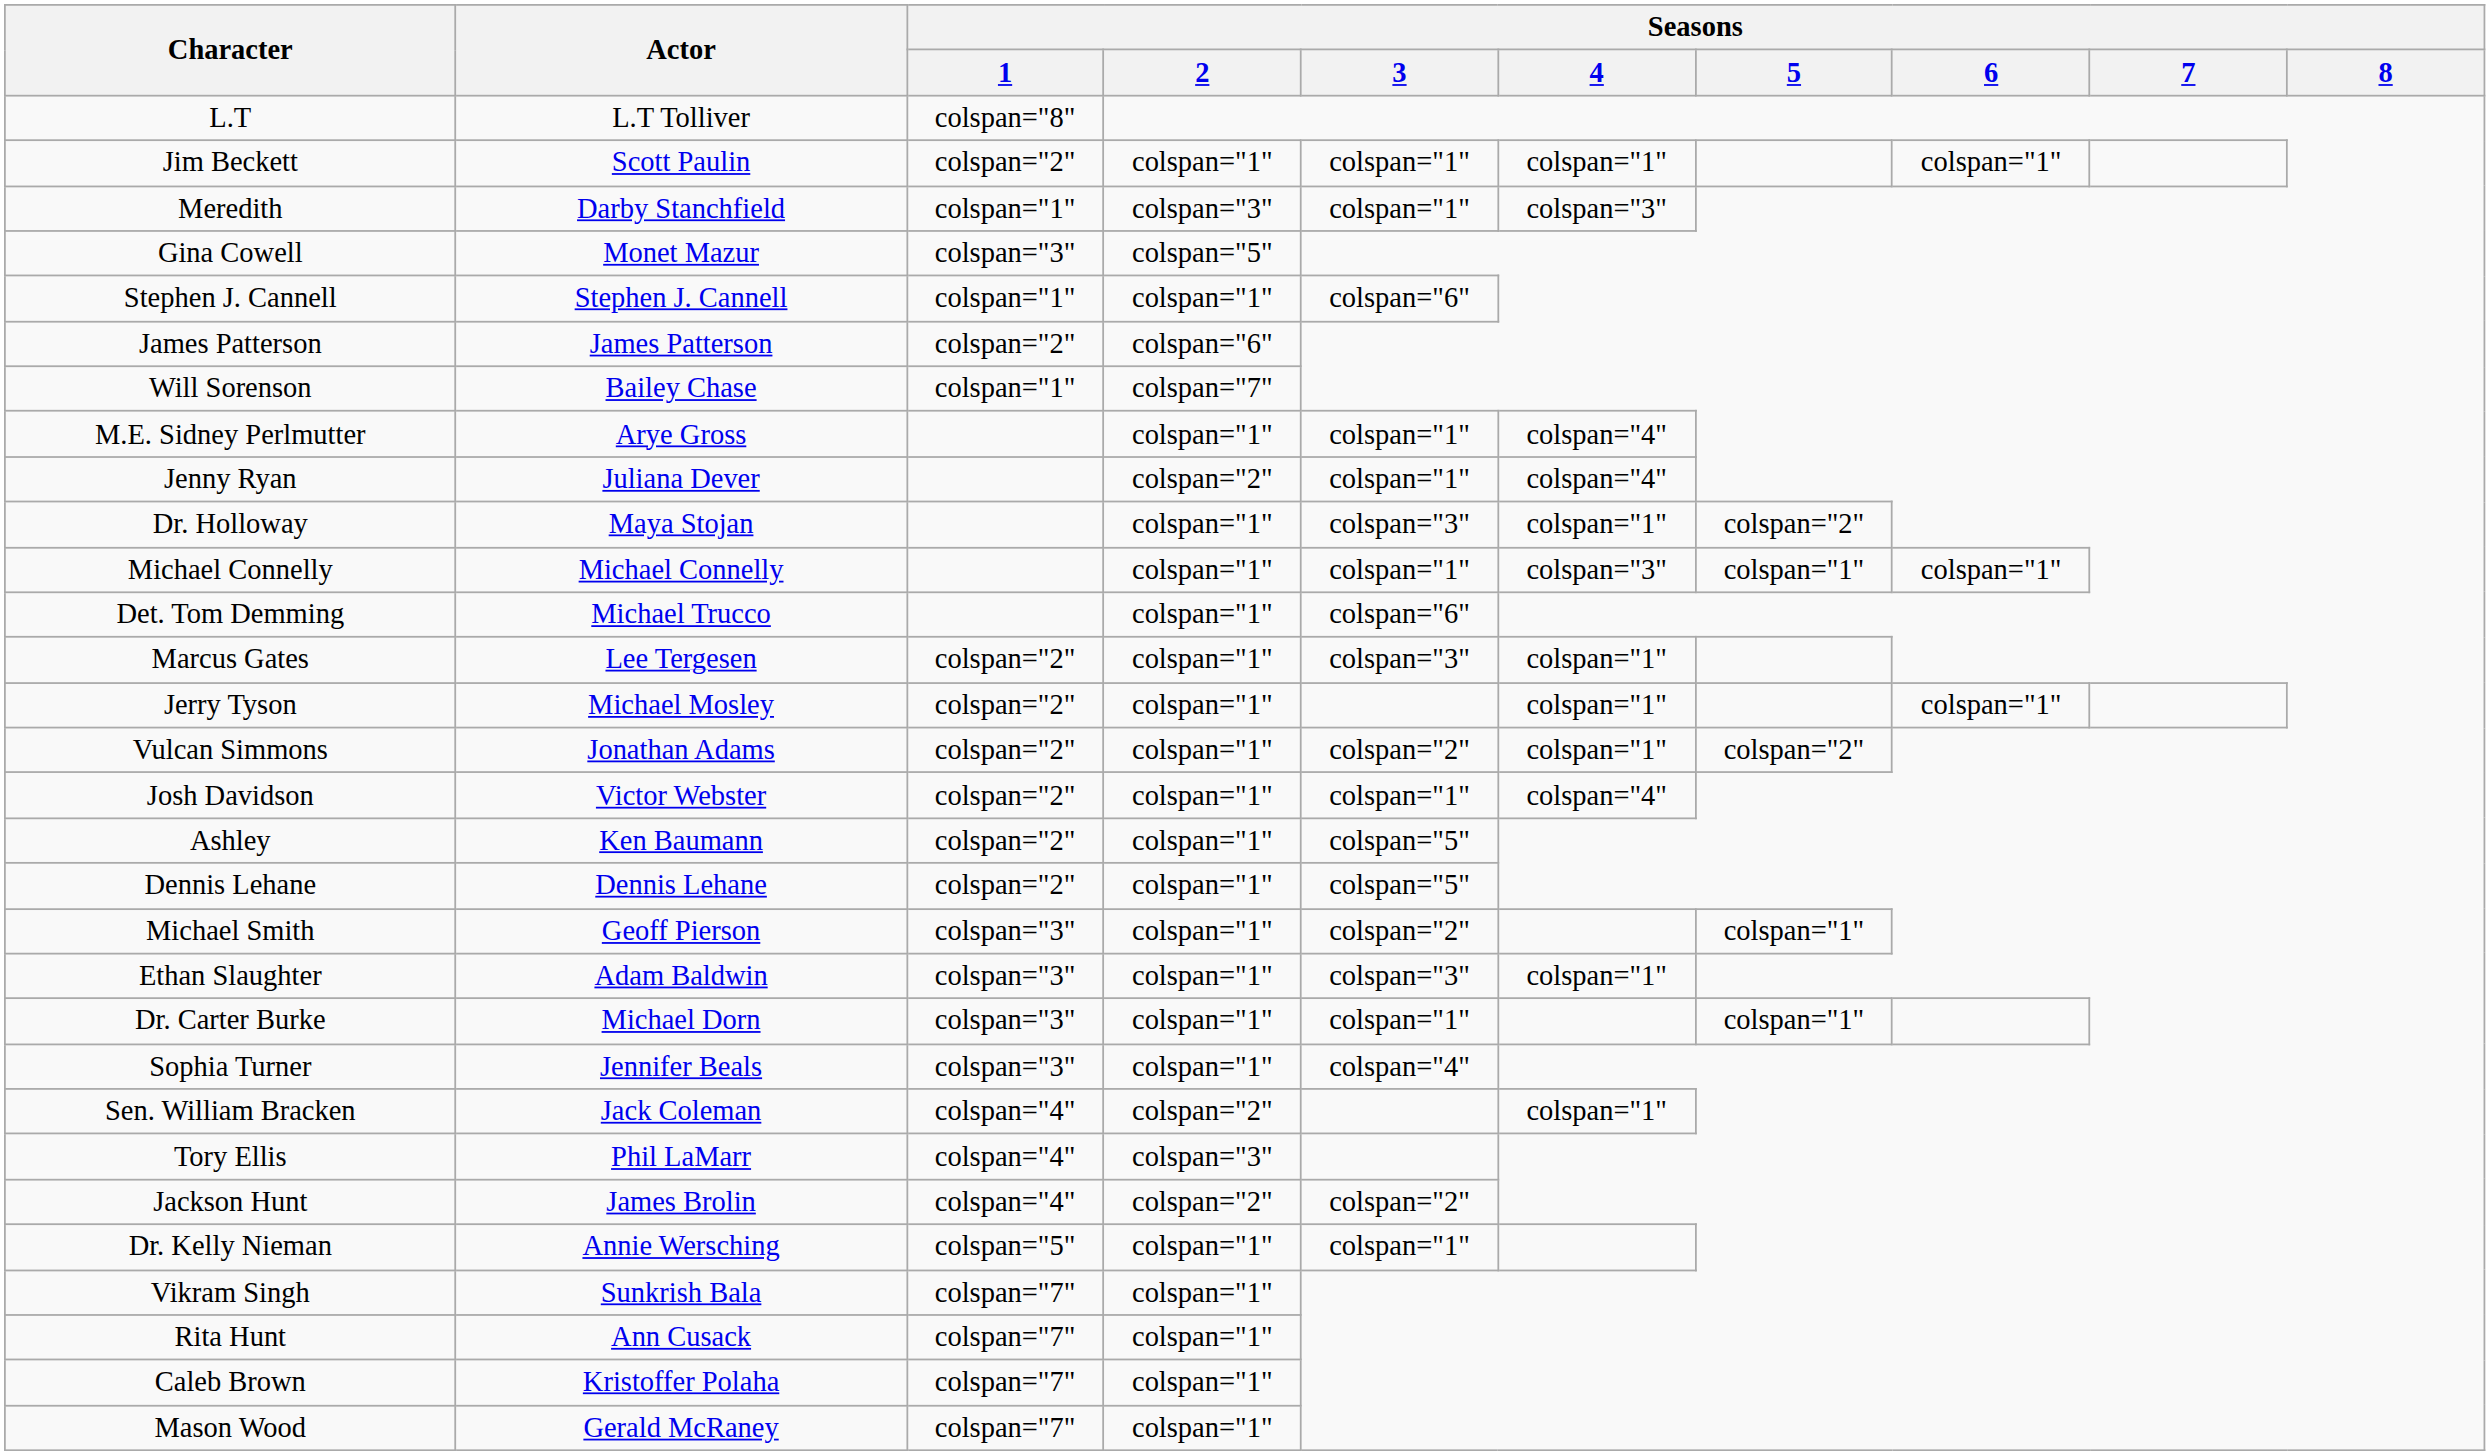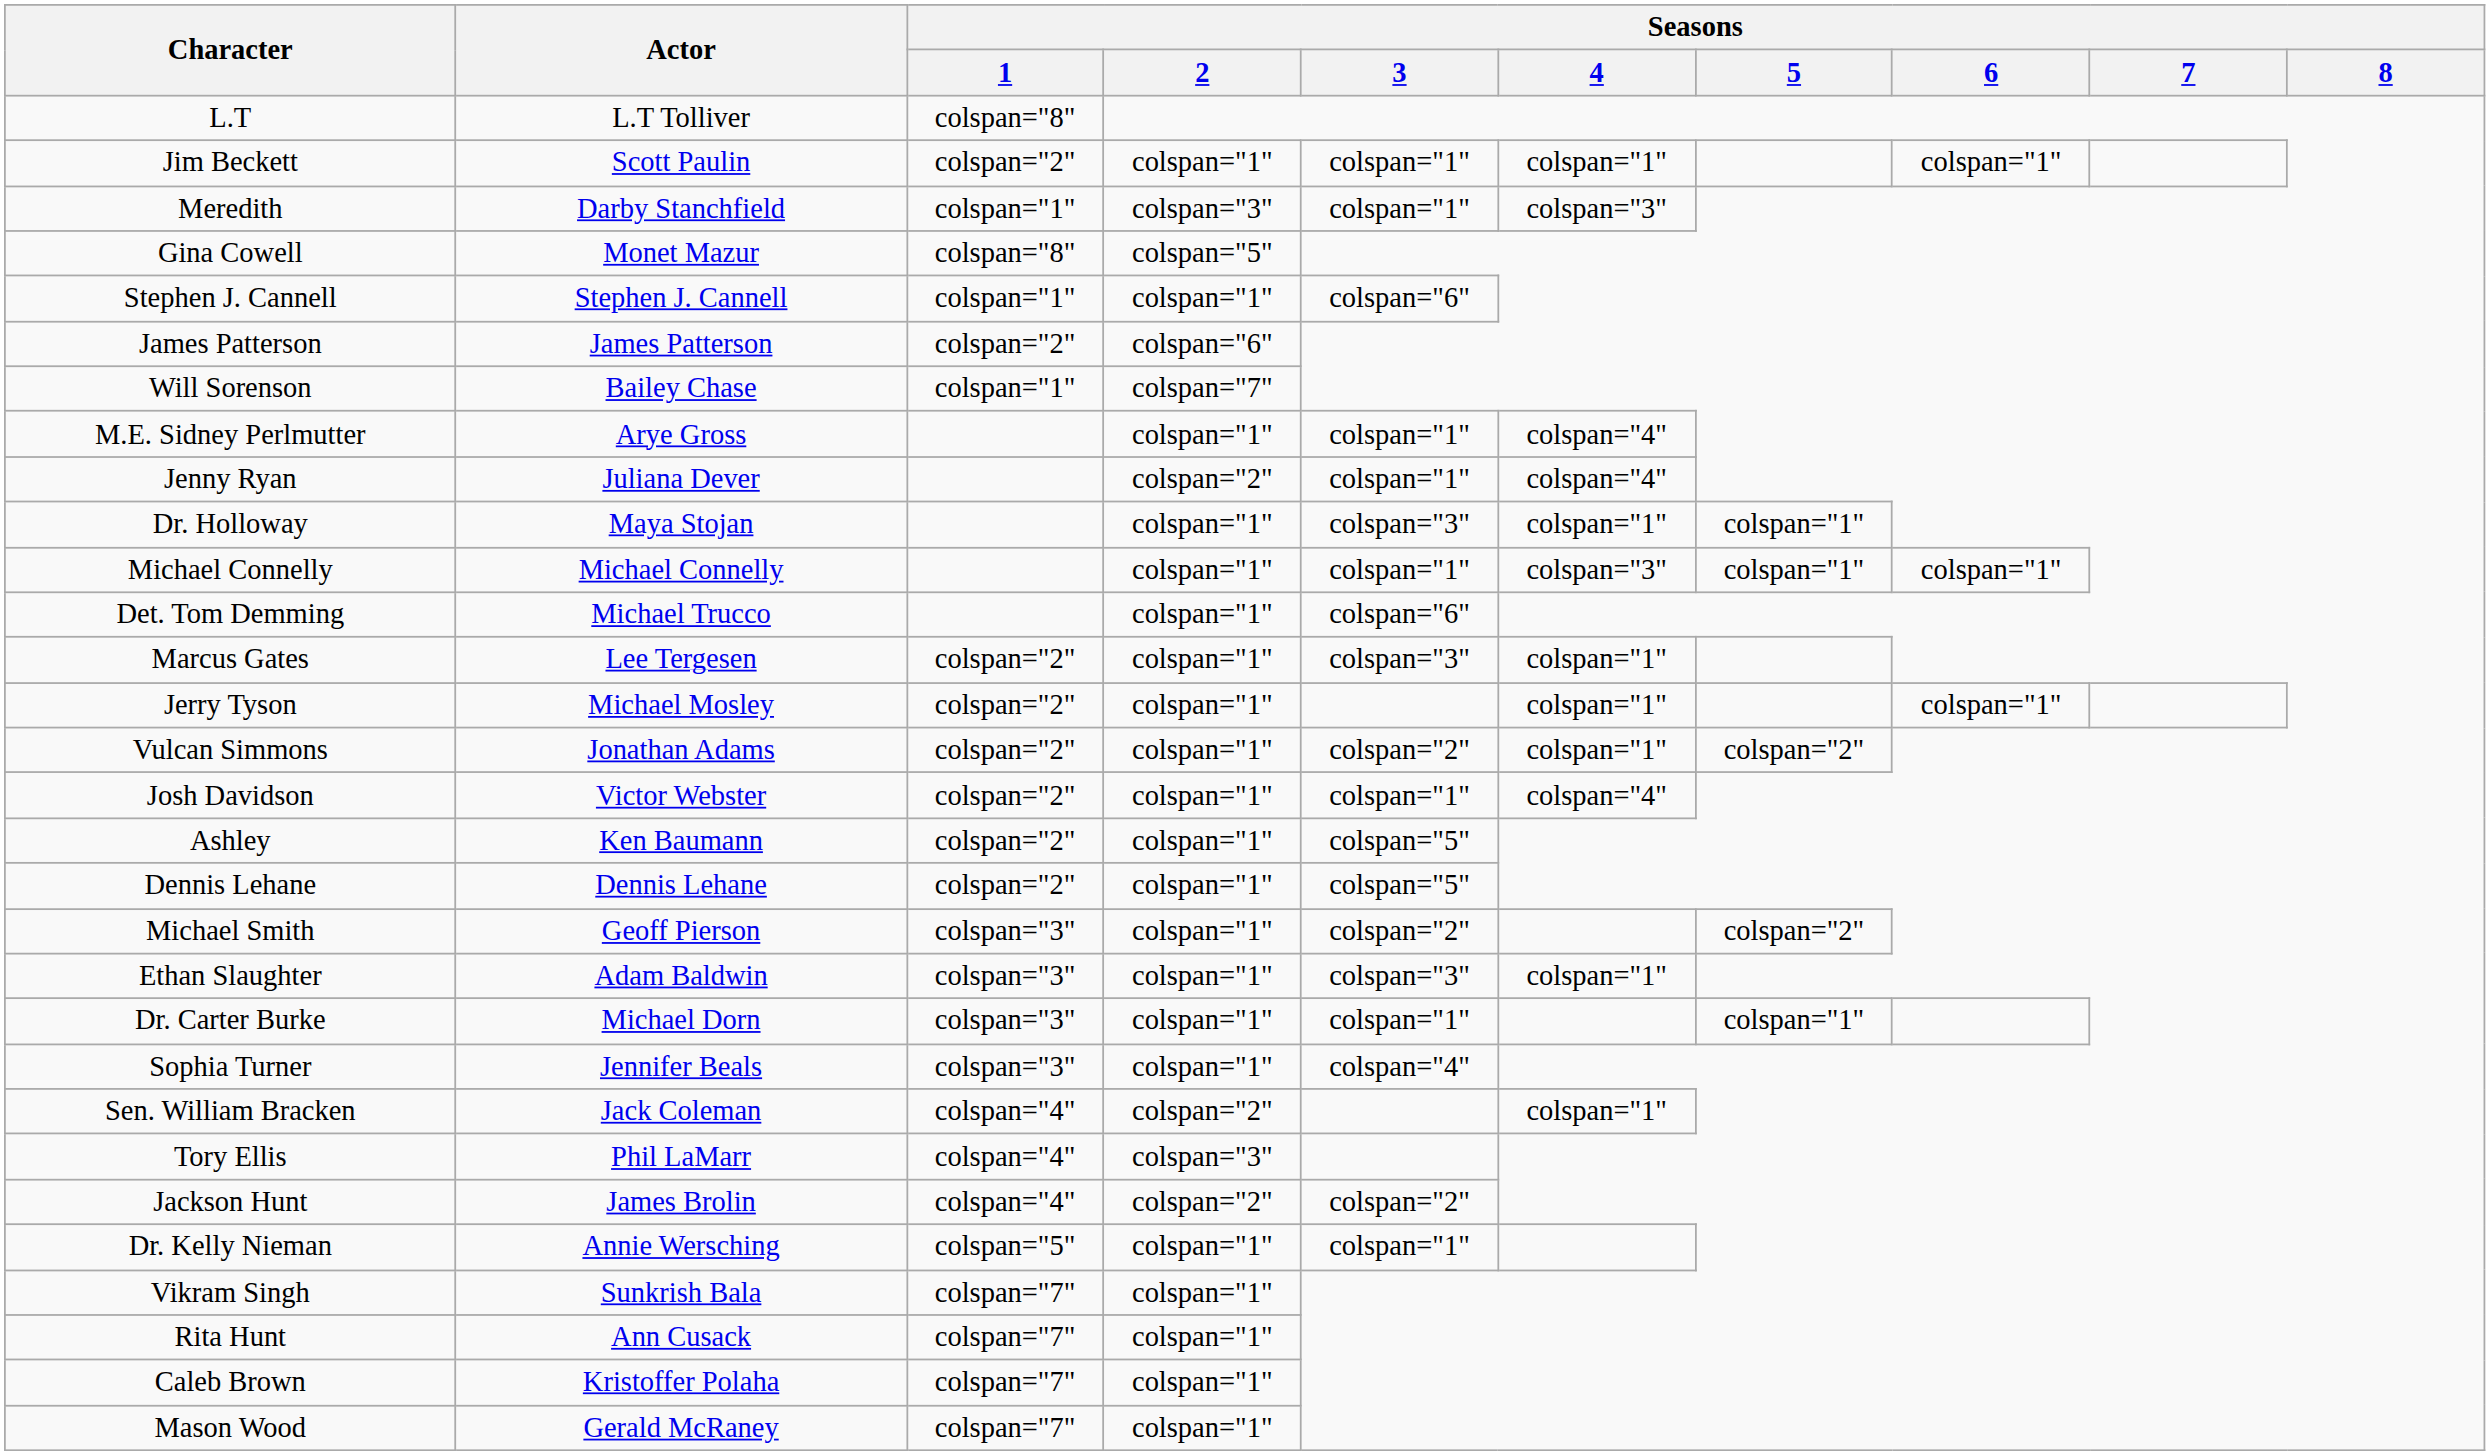(1005, 252) colspan="3" -> (1005, 252) colspan="8"
(1794, 523) colspan="2" -> (1794, 523) colspan="1"
(1794, 930) colspan="1" -> (1794, 930) colspan="2"
